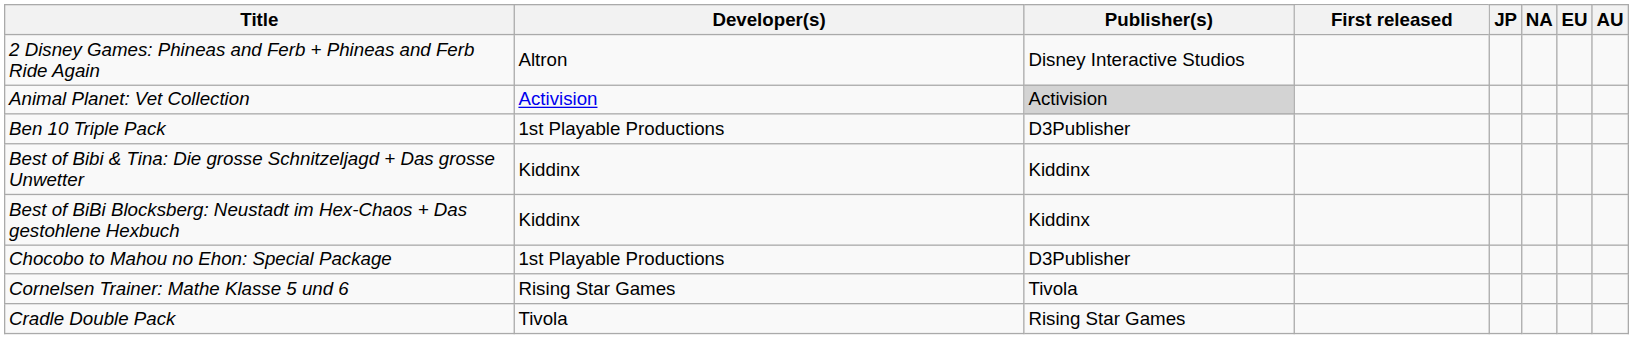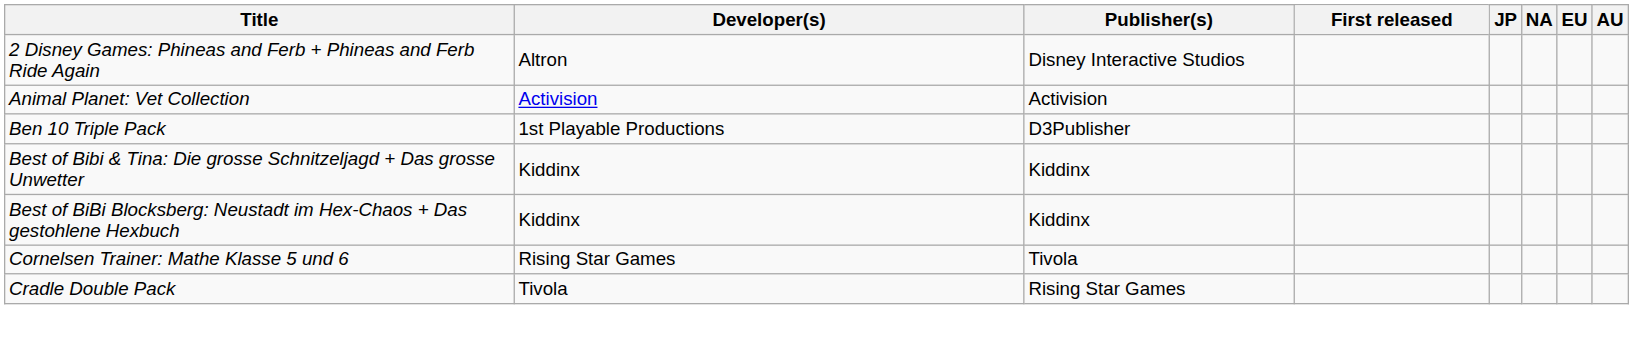(1068, 100) lightgrey background -> (1068, 100) no background
- row: (200, 260)
